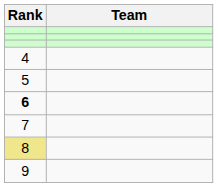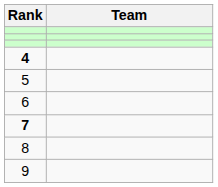(25, 58) normal -> (25, 58) bold
(25, 103) bold -> (25, 103) normal
(25, 125) normal -> (25, 125) bold
(25, 148) khaki background -> (25, 148) no background
